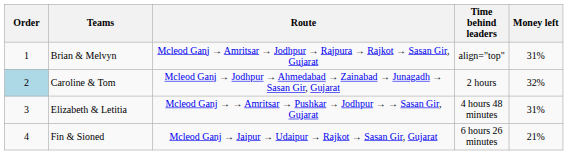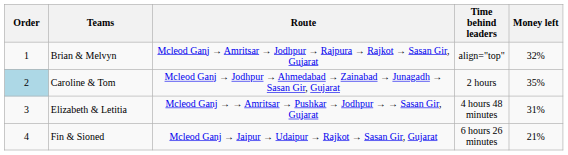(536, 55) 31% -> (536, 55) 32%
(536, 82) 32% -> (536, 82) 35%
